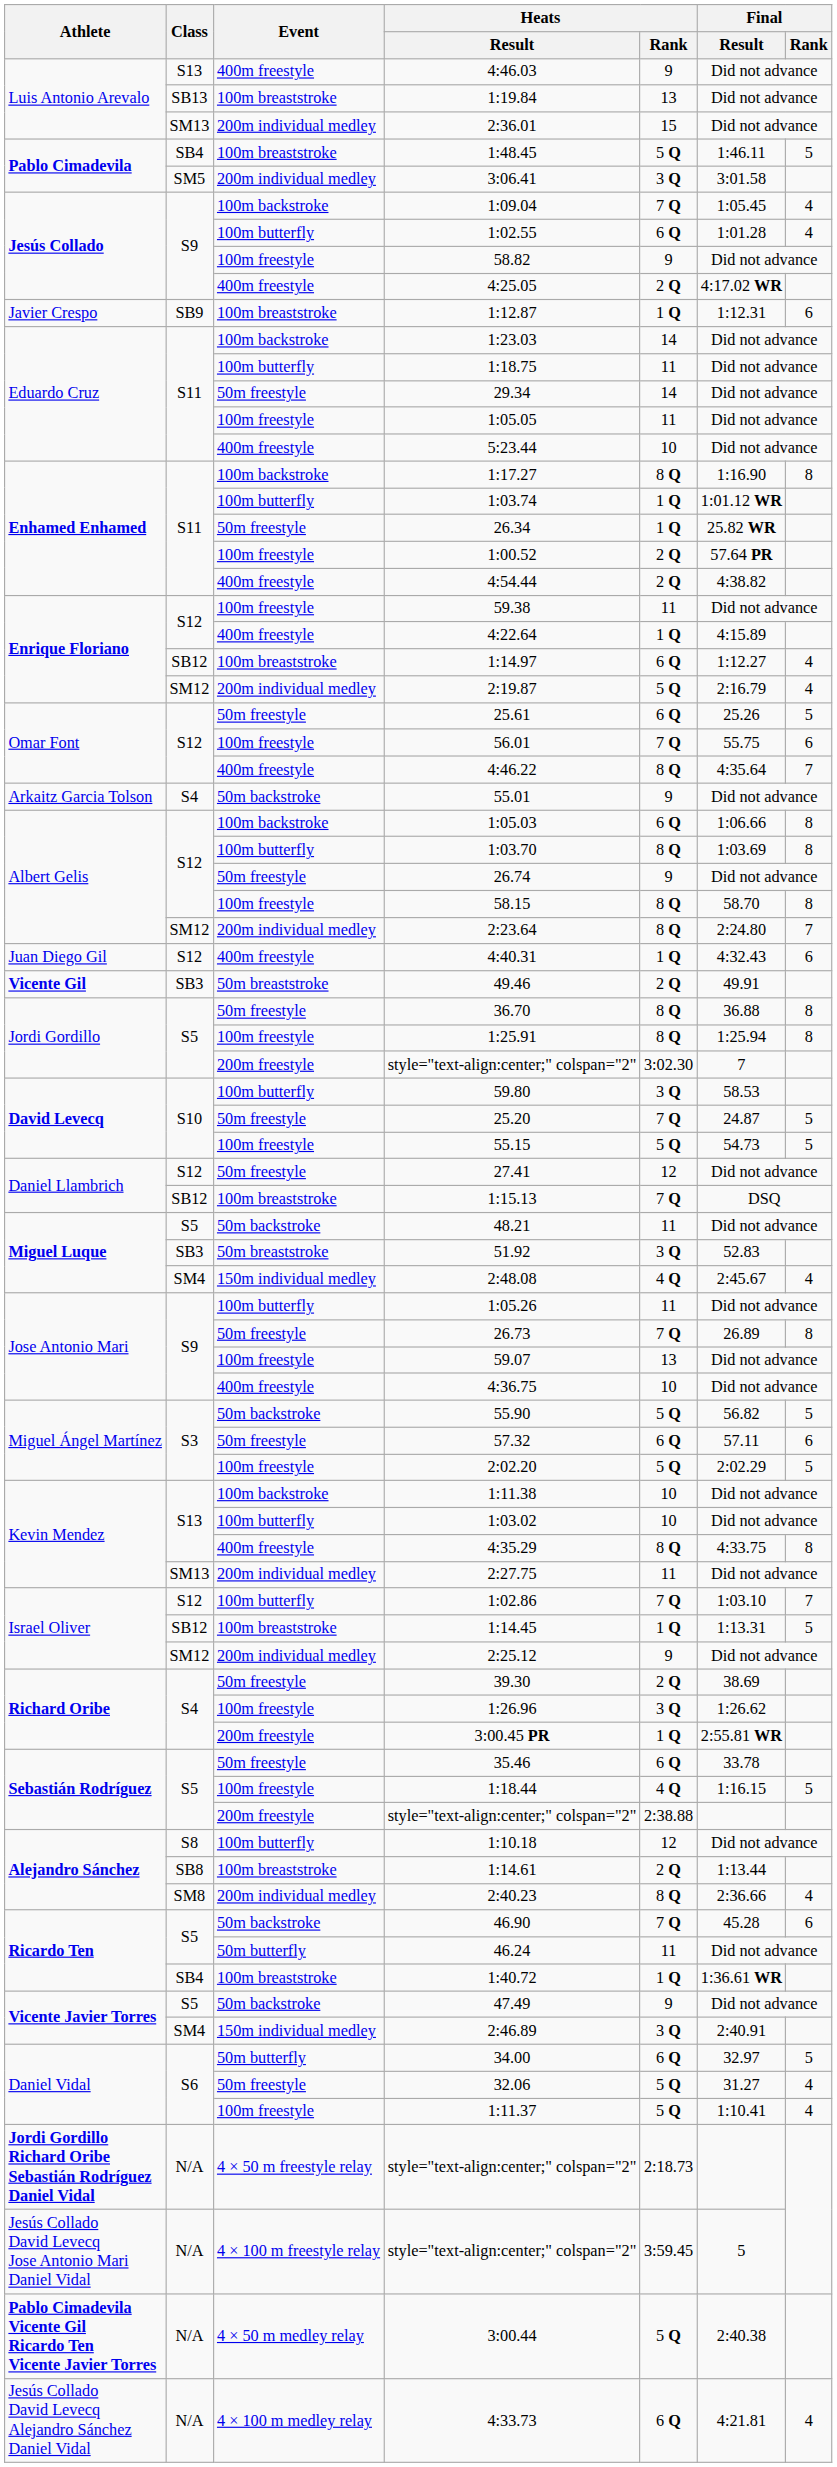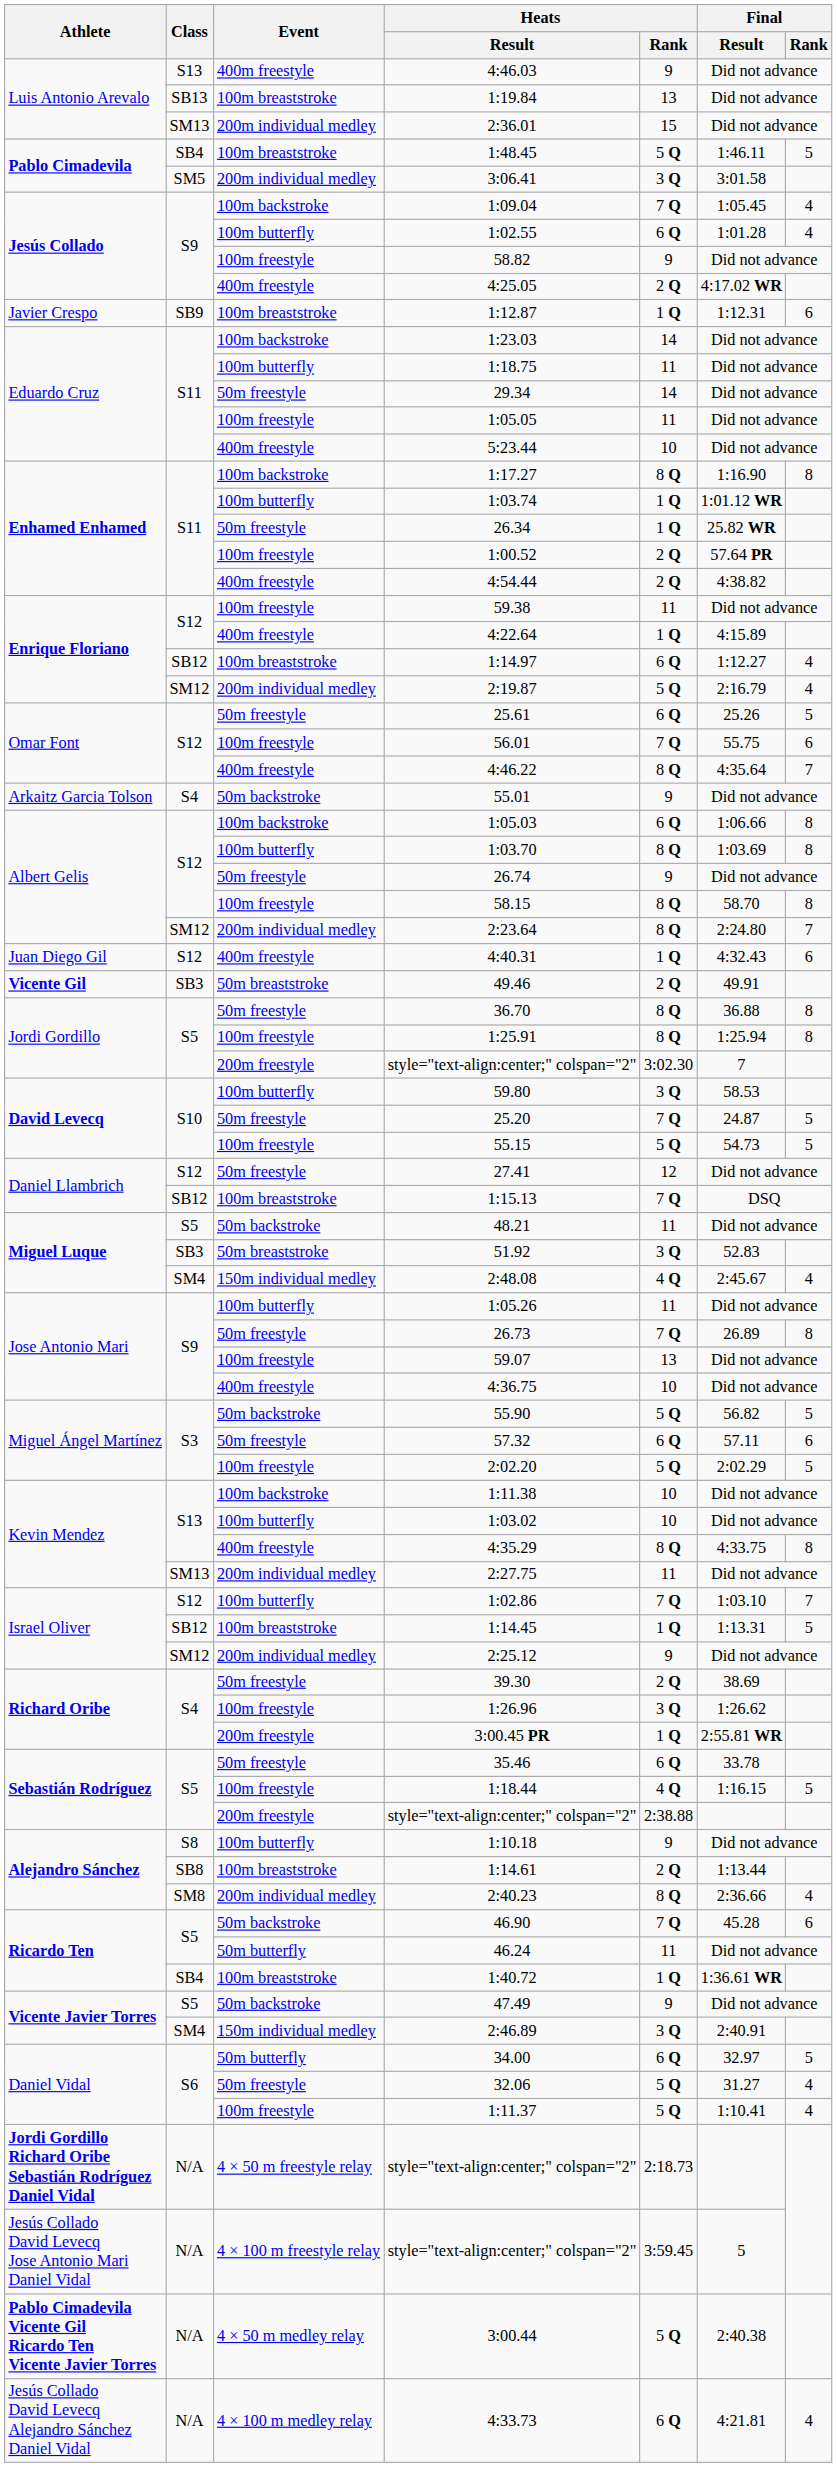(669, 1843) 12 -> (669, 1843) 9
